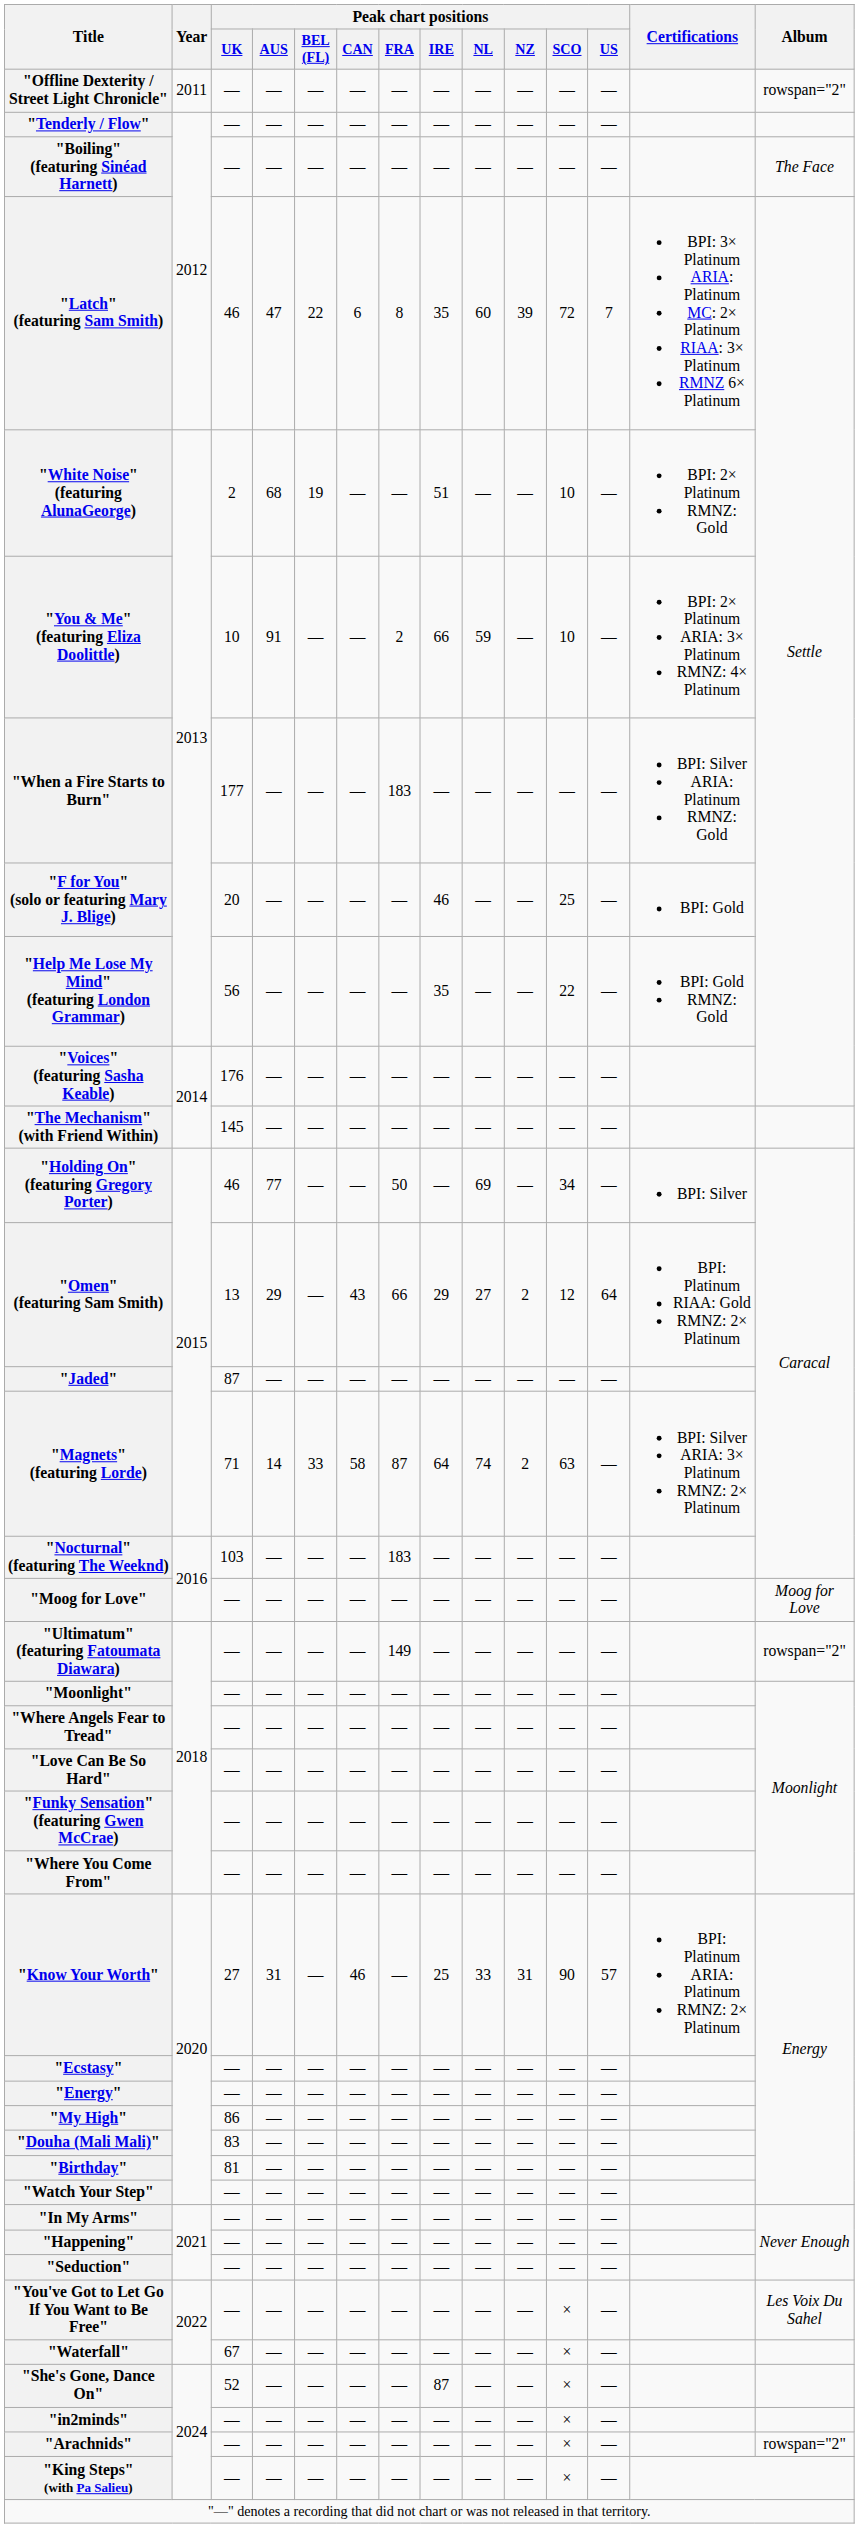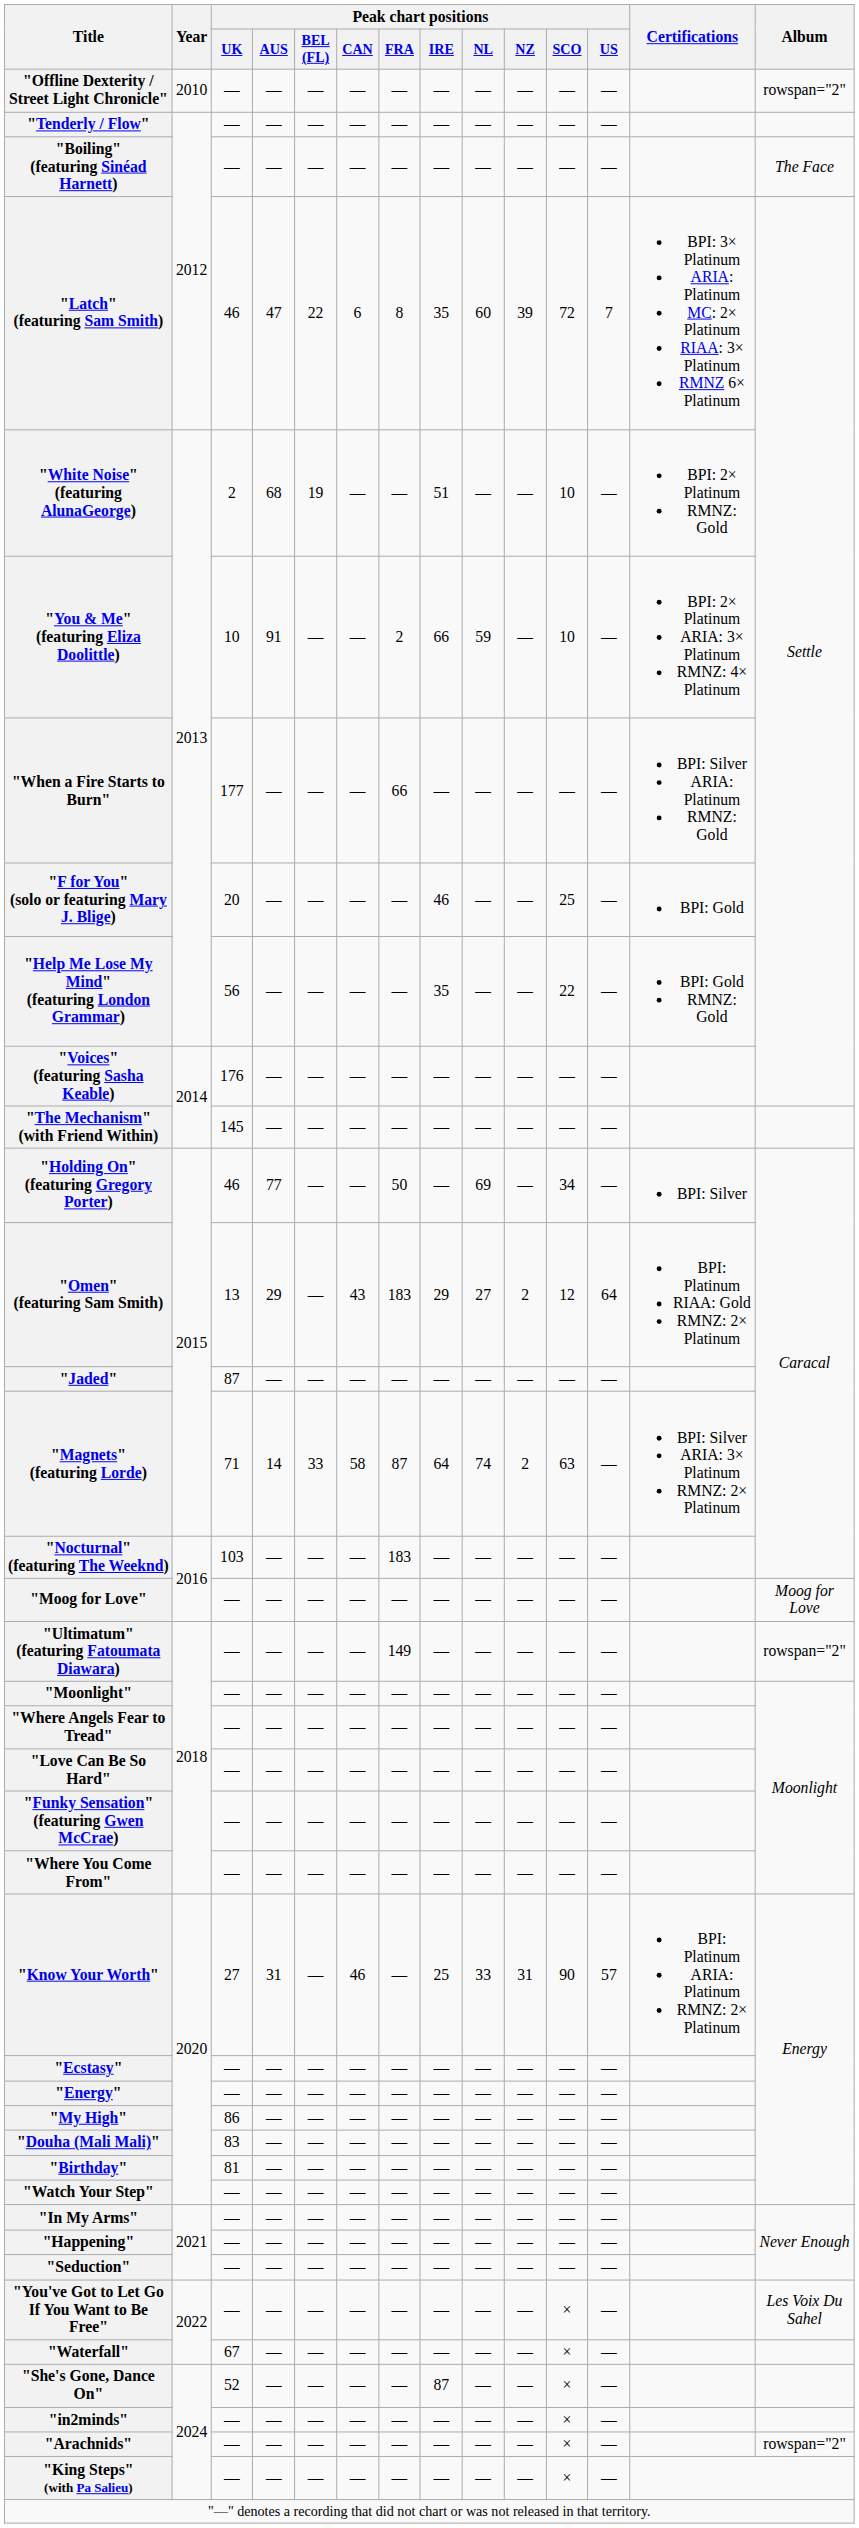(192, 90) 2011 -> (192, 90) 2010
(399, 790) 183 -> (399, 790) 66
(399, 1294) 66 -> (399, 1294) 183
